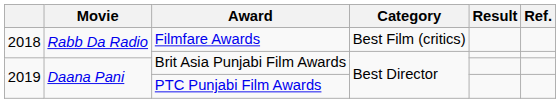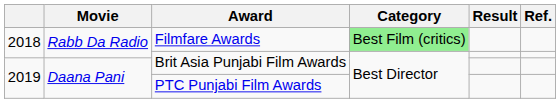(409, 39) no background -> (409, 39) lightgreen background
